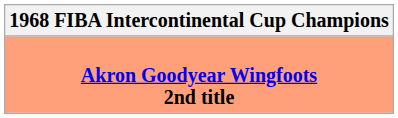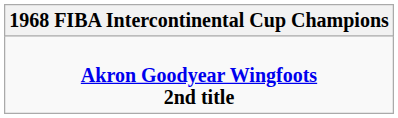(199, 85) lightsalmon background -> (199, 85) no background
